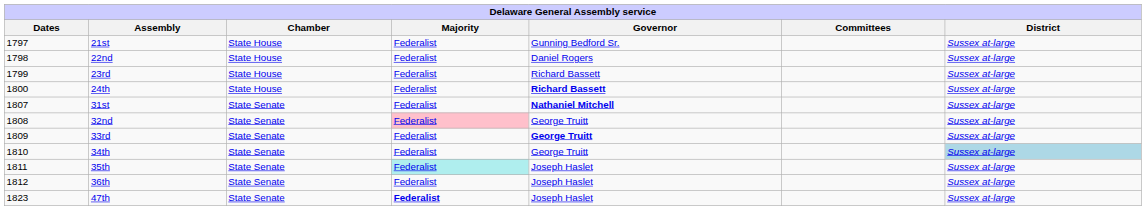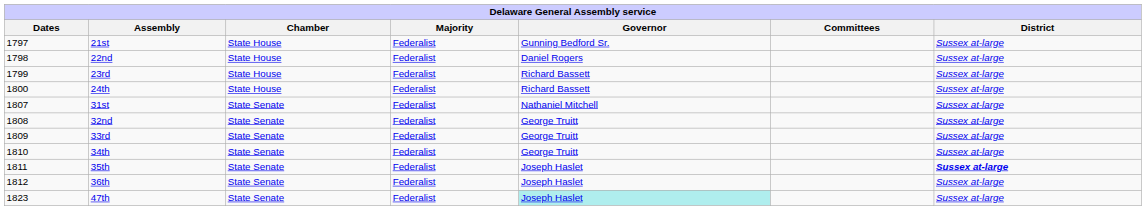(568, 89) bold -> (555, 89) normal
(573, 105) bold -> (559, 105) normal
(415, 120) pink background -> (414, 120) no background
(562, 136) bold -> (549, 136) normal
(981, 151) lightblue background -> (970, 151) no background
(415, 167) paleturquoise background -> (414, 167) no background
(981, 167) normal -> (972, 167) bold
(417, 197) bold -> (414, 197) normal
(562, 197) no background -> (552, 197) paleturquoise background
